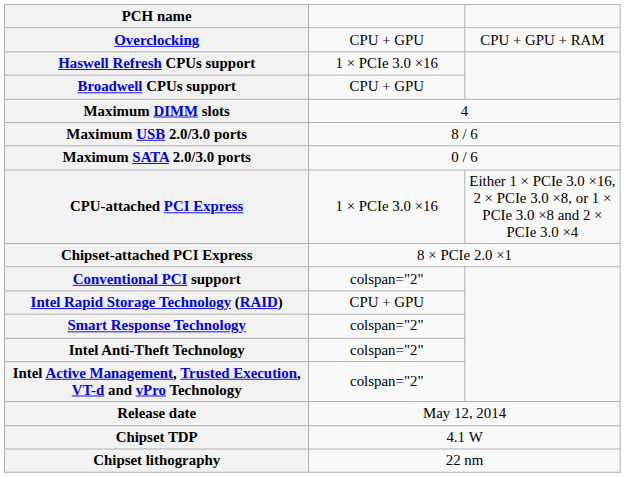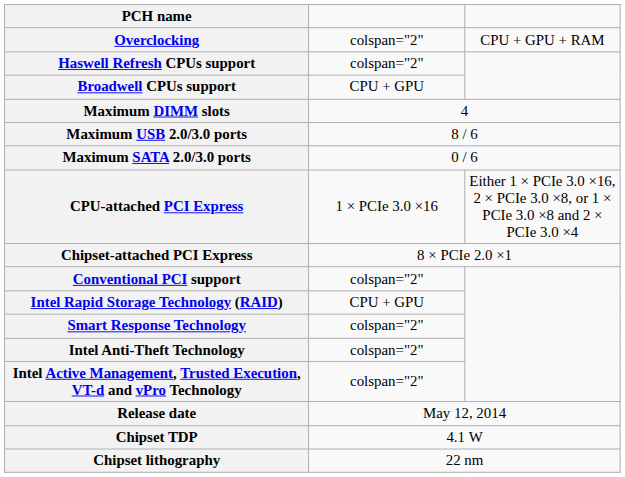(387, 39) CPU + GPU -> (387, 39) colspan="2"
(387, 63) 1 × PCIe 3.0 ×16 -> (387, 63) colspan="2"
